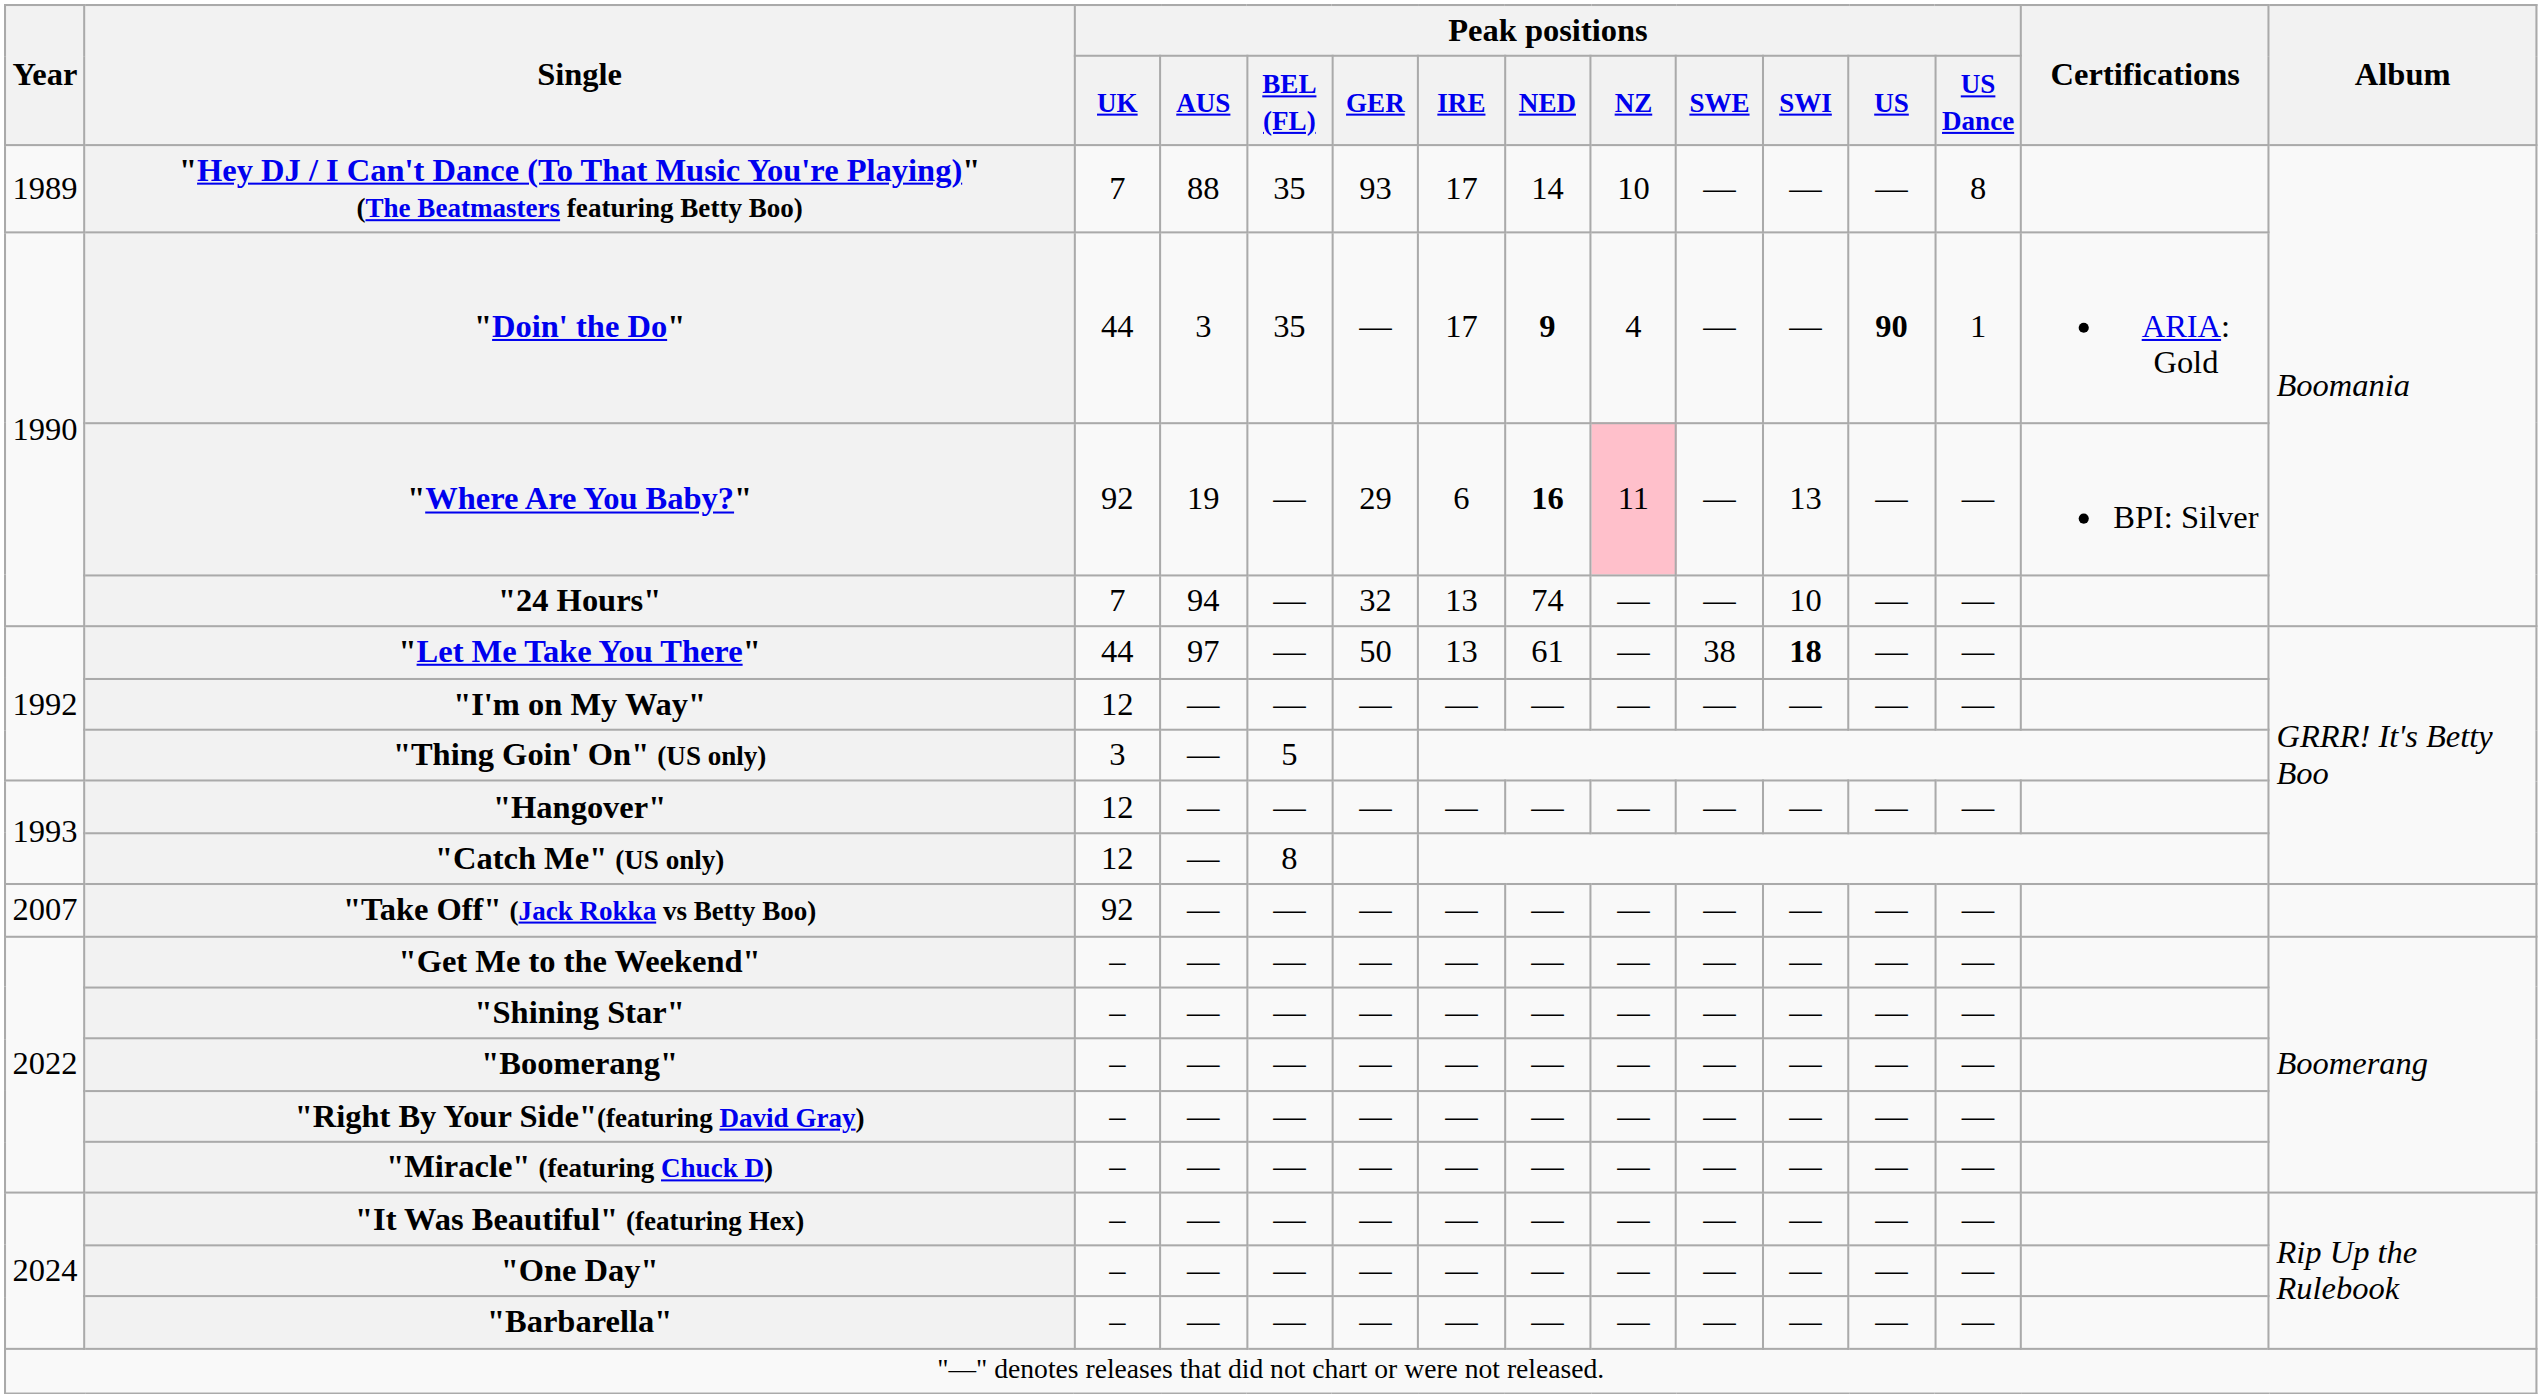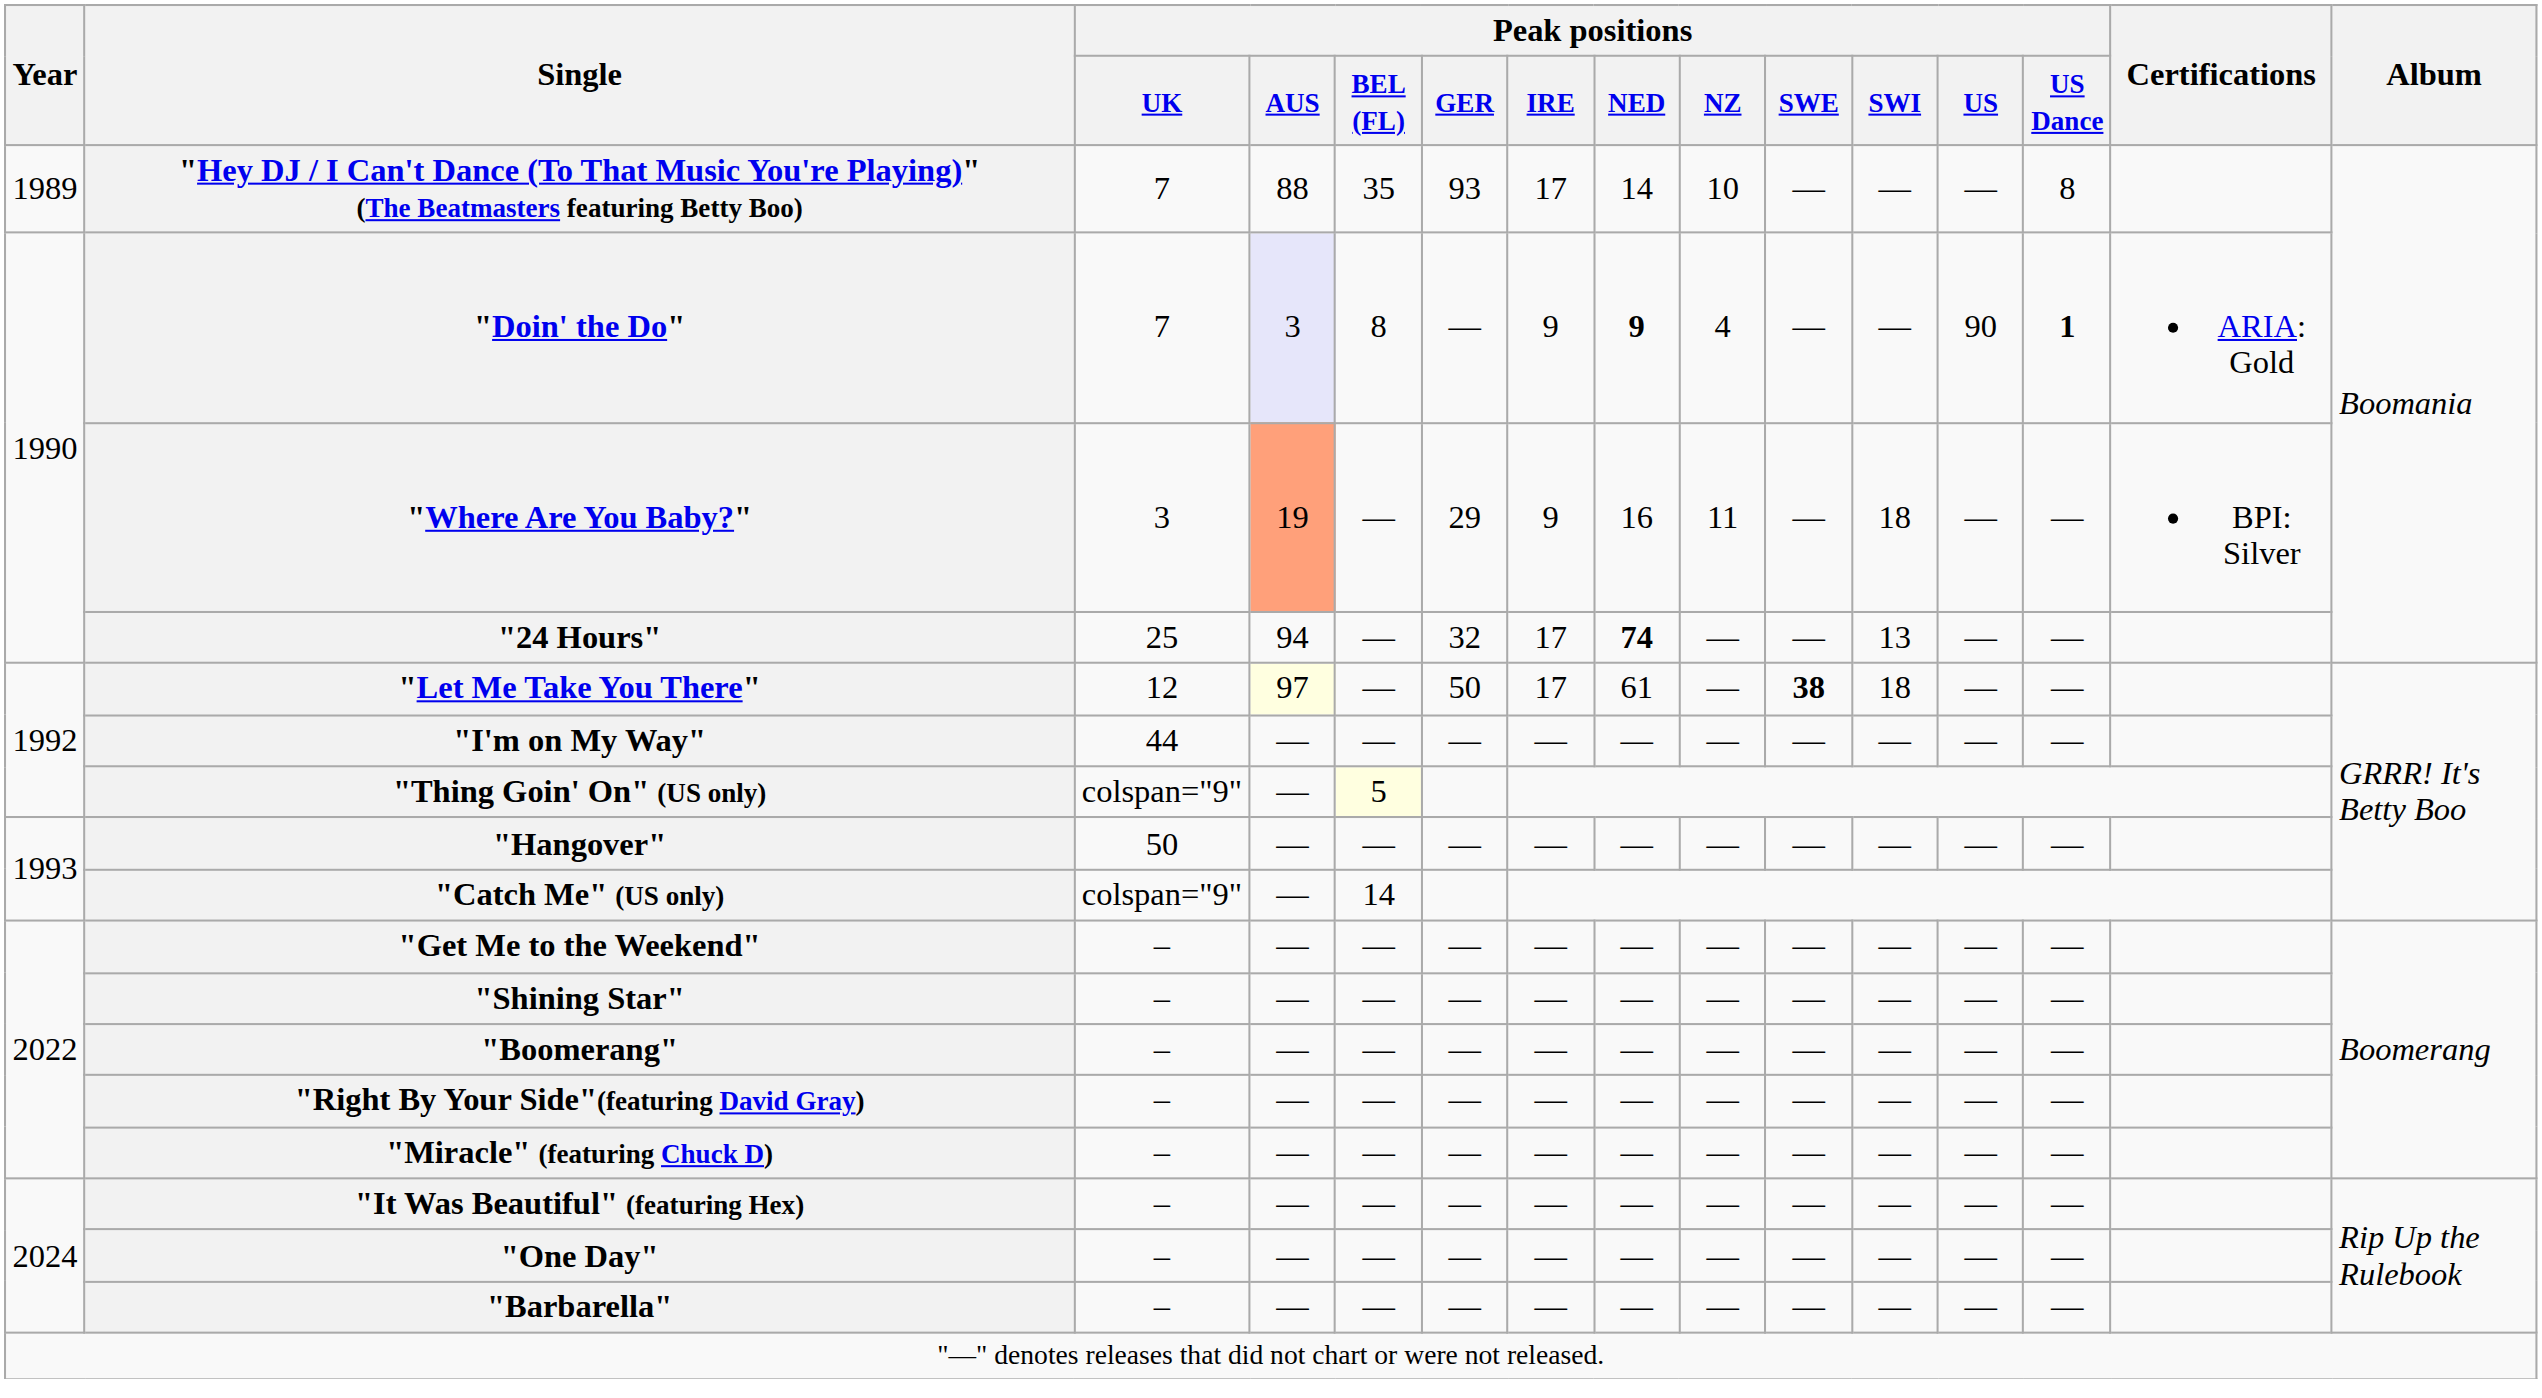(1117, 326) 44 -> (1162, 326) 7
(1203, 326) no background -> (1293, 326) lavender background
(1289, 326) 35 -> (1379, 326) 8
(1461, 326) 17 -> (1551, 326) 9
(1892, 326) bold -> (1981, 326) normal
(1978, 326) normal -> (2067, 326) bold
(1117, 498) 92 -> (1162, 516) 3
(1203, 498) no background -> (1293, 516) lightsalmon background
(1461, 498) 6 -> (1551, 516) 9
(1547, 498) bold -> (1637, 516) normal
(1633, 498) pink background -> (1723, 516) no background
(1805, 498) 13 -> (1895, 516) 18
(1117, 600) 7 -> (1162, 636) 25
(1461, 600) 13 -> (1551, 636) 17
(1547, 600) normal -> (1637, 636) bold
(1805, 600) 10 -> (1895, 636) 13
(1117, 651) 44 -> (1162, 688) 12
(1203, 651) no background -> (1293, 688) lightyellow background
(1461, 651) 13 -> (1551, 688) 17
(1719, 651) normal -> (1809, 688) bold
(1805, 651) bold -> (1895, 688) normal
(1117, 703) 12 -> (1162, 739) 44
(1117, 754) 3 -> (1162, 791) colspan="9"
(1289, 754) no background -> (1379, 791) lightyellow background
(1117, 806) 12 -> (1162, 843) 50
(1117, 857) 12 -> (1162, 894) colspan="9"
(1289, 857) 8 -> (1379, 894) 14
- row: (580, 909)
